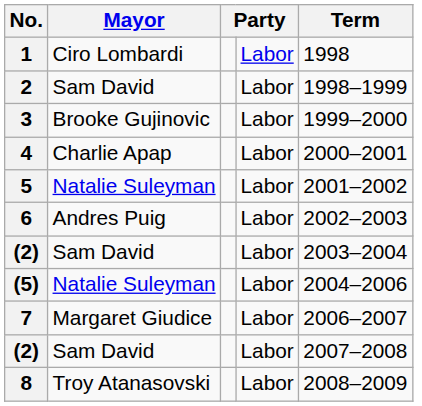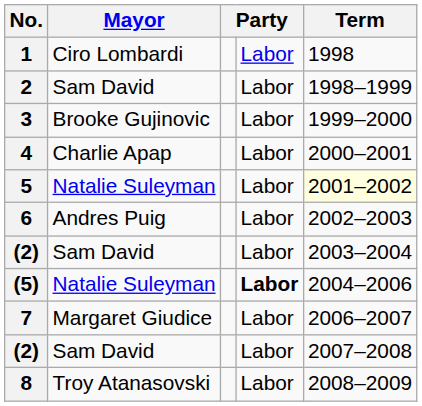(355, 185) no background -> (360, 185) lightyellow background
(267, 284) normal -> (269, 284) bold
